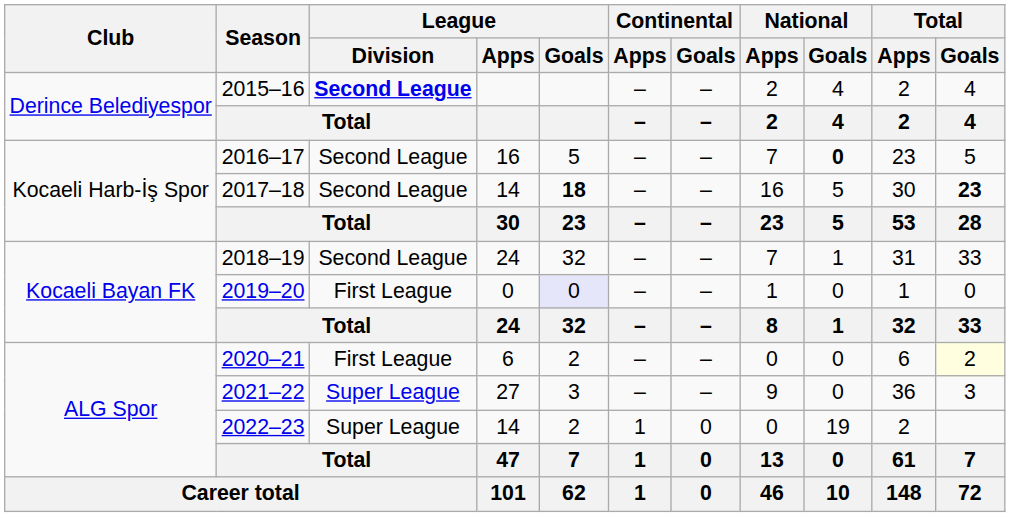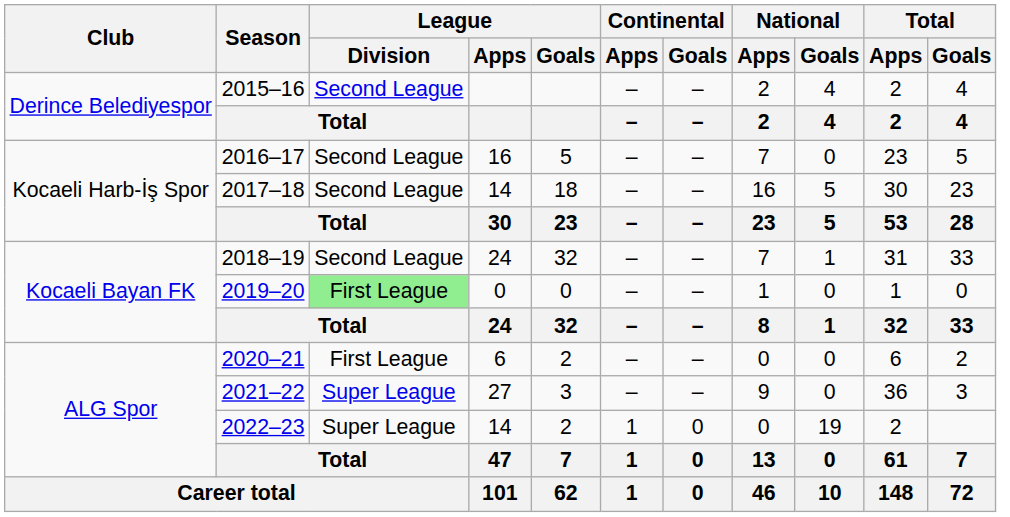(393, 88) bold -> (389, 88) normal
(838, 156) bold -> (830, 156) normal
(574, 190) bold -> (566, 190) normal
(970, 190) bold -> (962, 190) normal
(393, 291) no background -> (389, 291) lightgreen background
(574, 291) lavender background -> (566, 291) no background
(970, 358) lightyellow background -> (962, 358) no background
